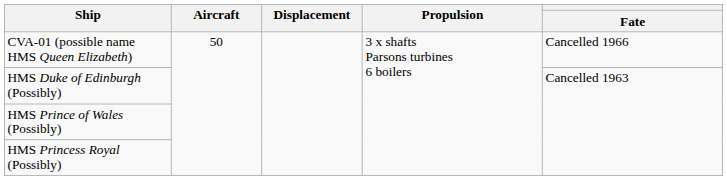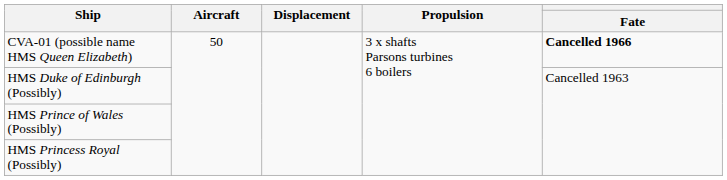(587, 42) normal -> (589, 42) bold
